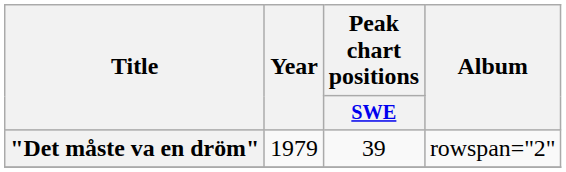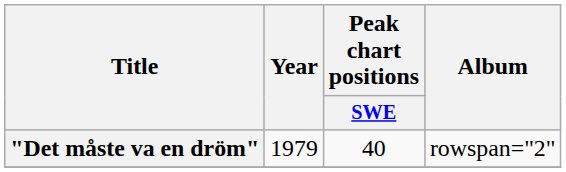(374, 148) 39 -> (374, 148) 40
